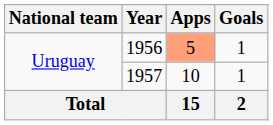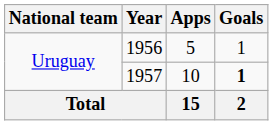(191, 47) lightsalmon background -> (191, 47) no background
(241, 76) normal -> (241, 76) bold
